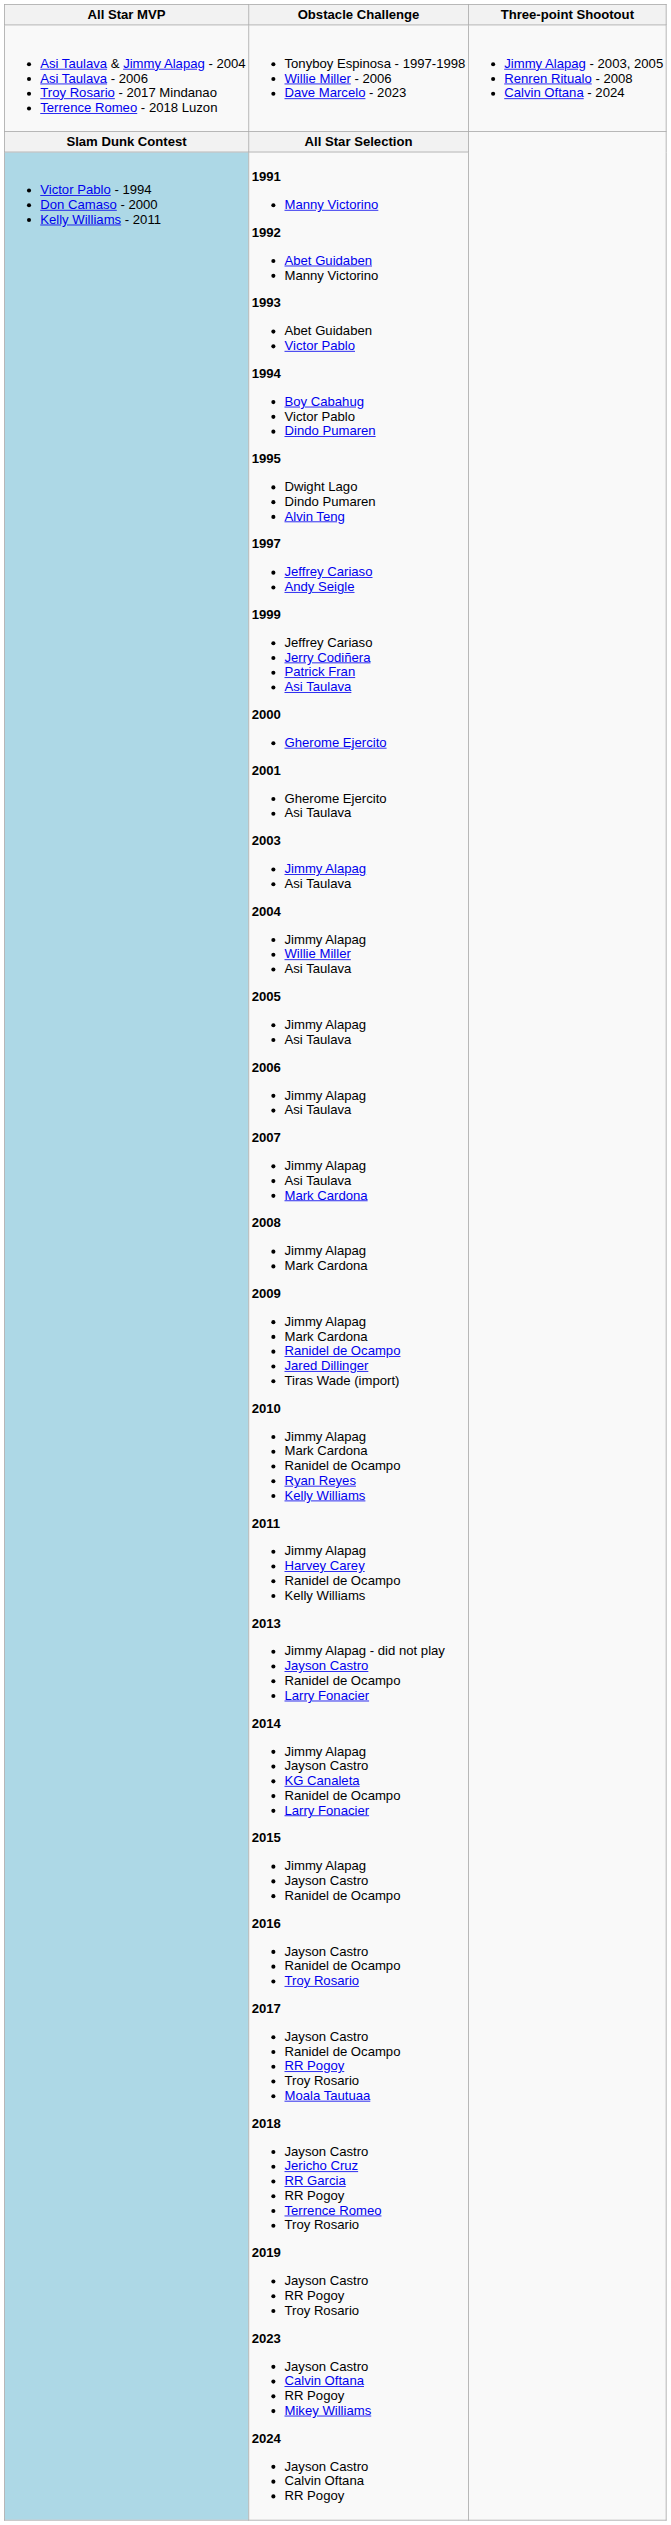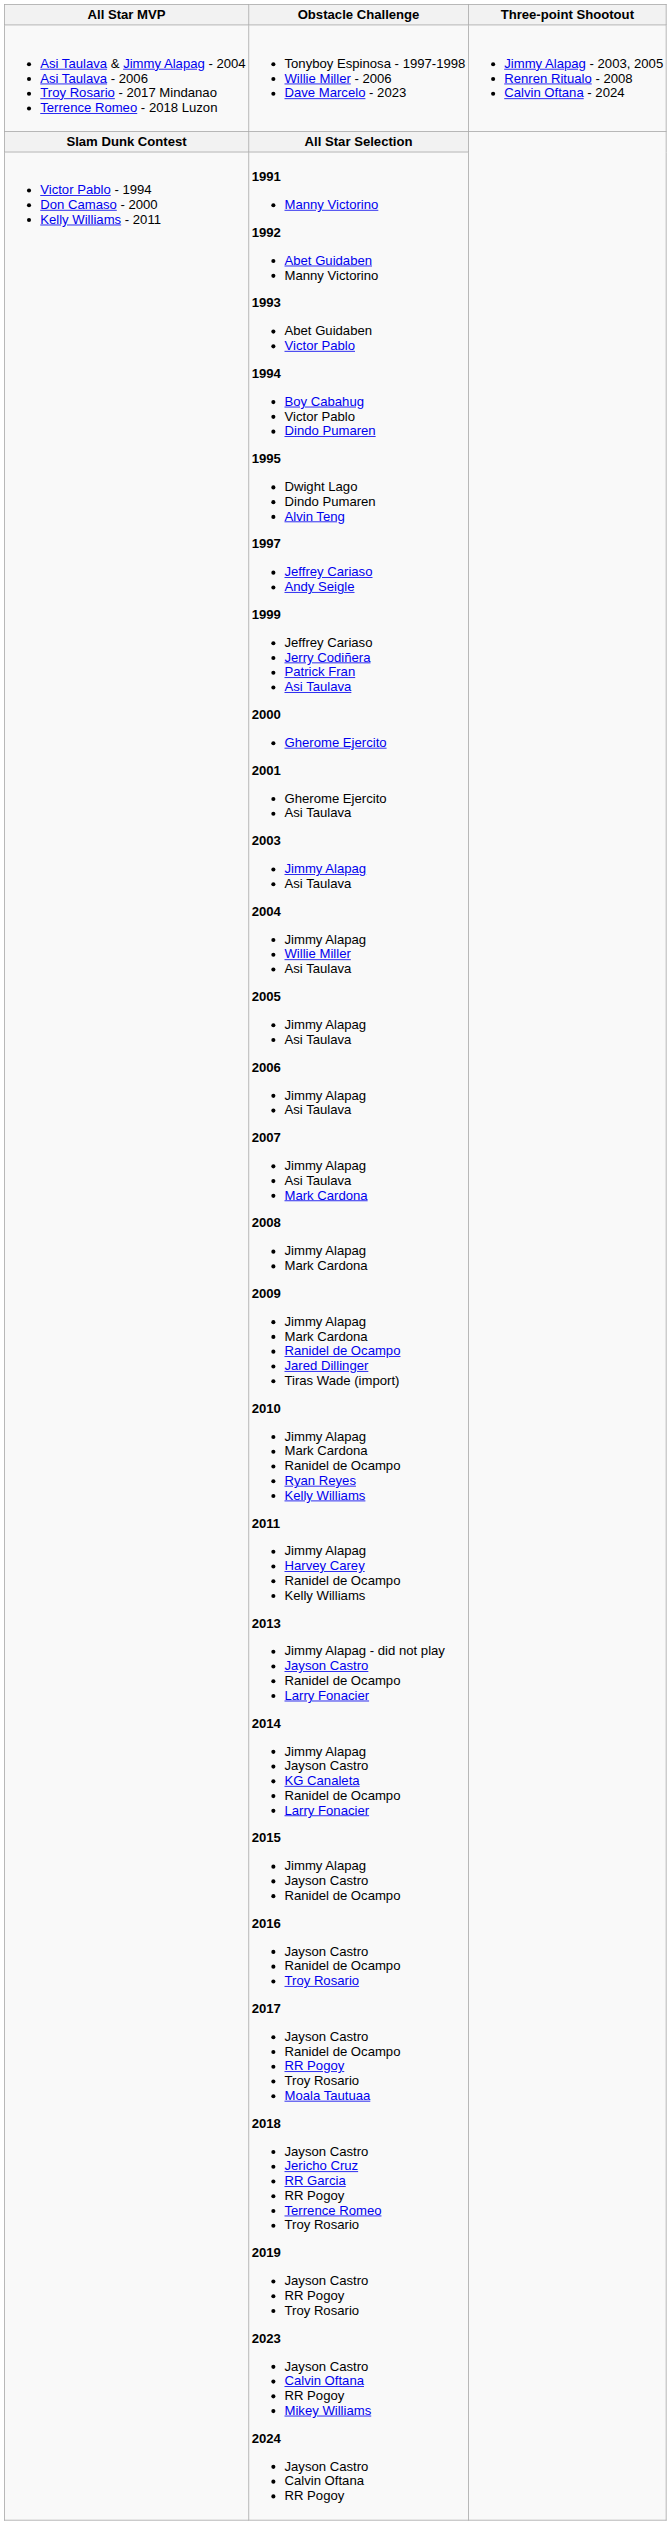(127, 205) lightblue background -> (127, 205) no background
